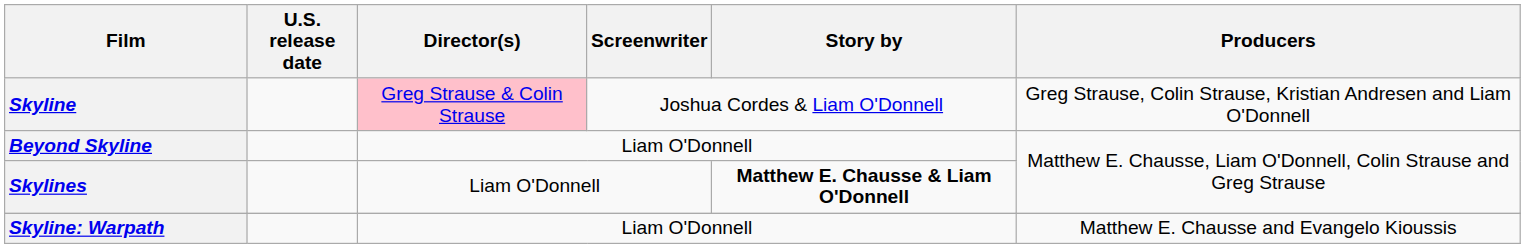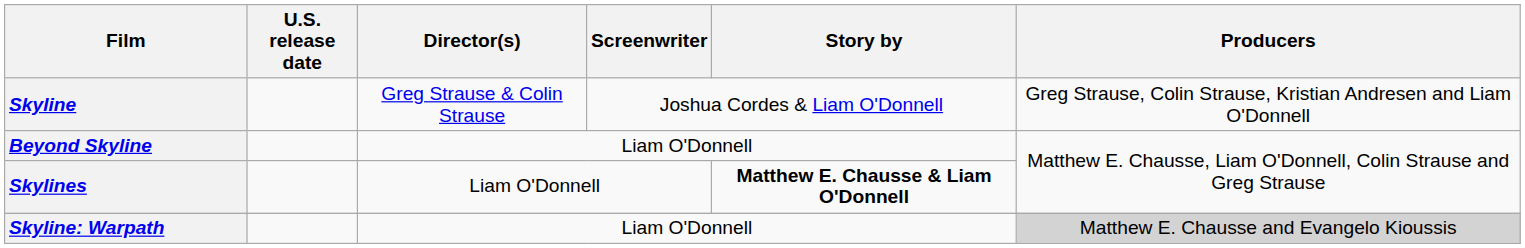(472, 104) pink background -> (472, 104) no background
(1268, 227) no background -> (1268, 227) lightgrey background
